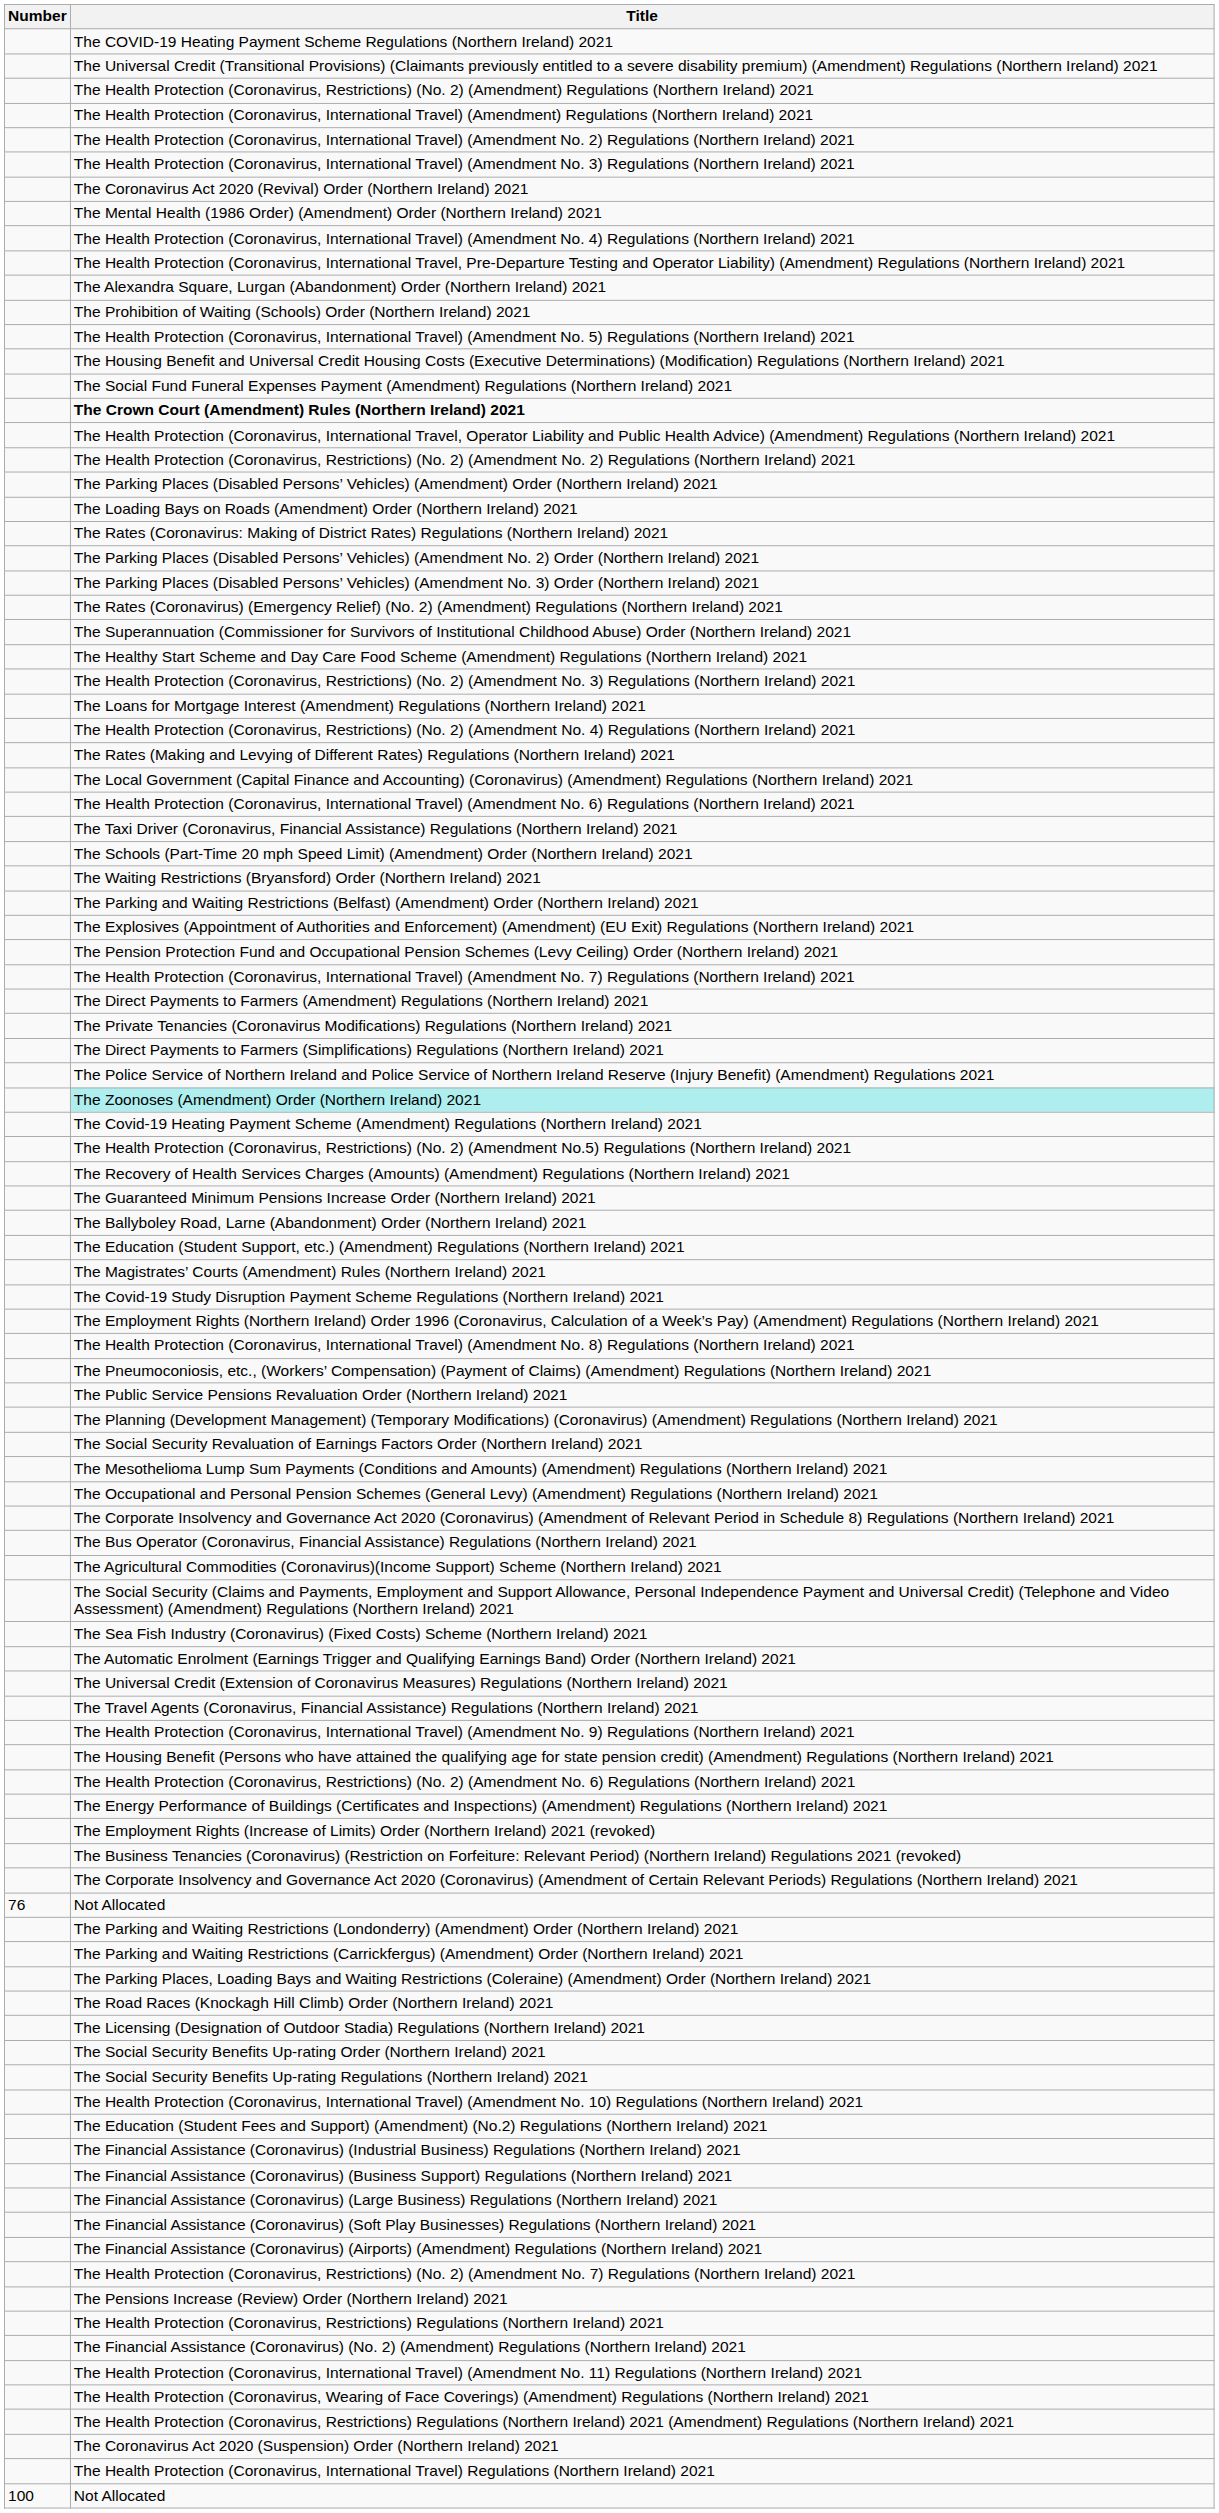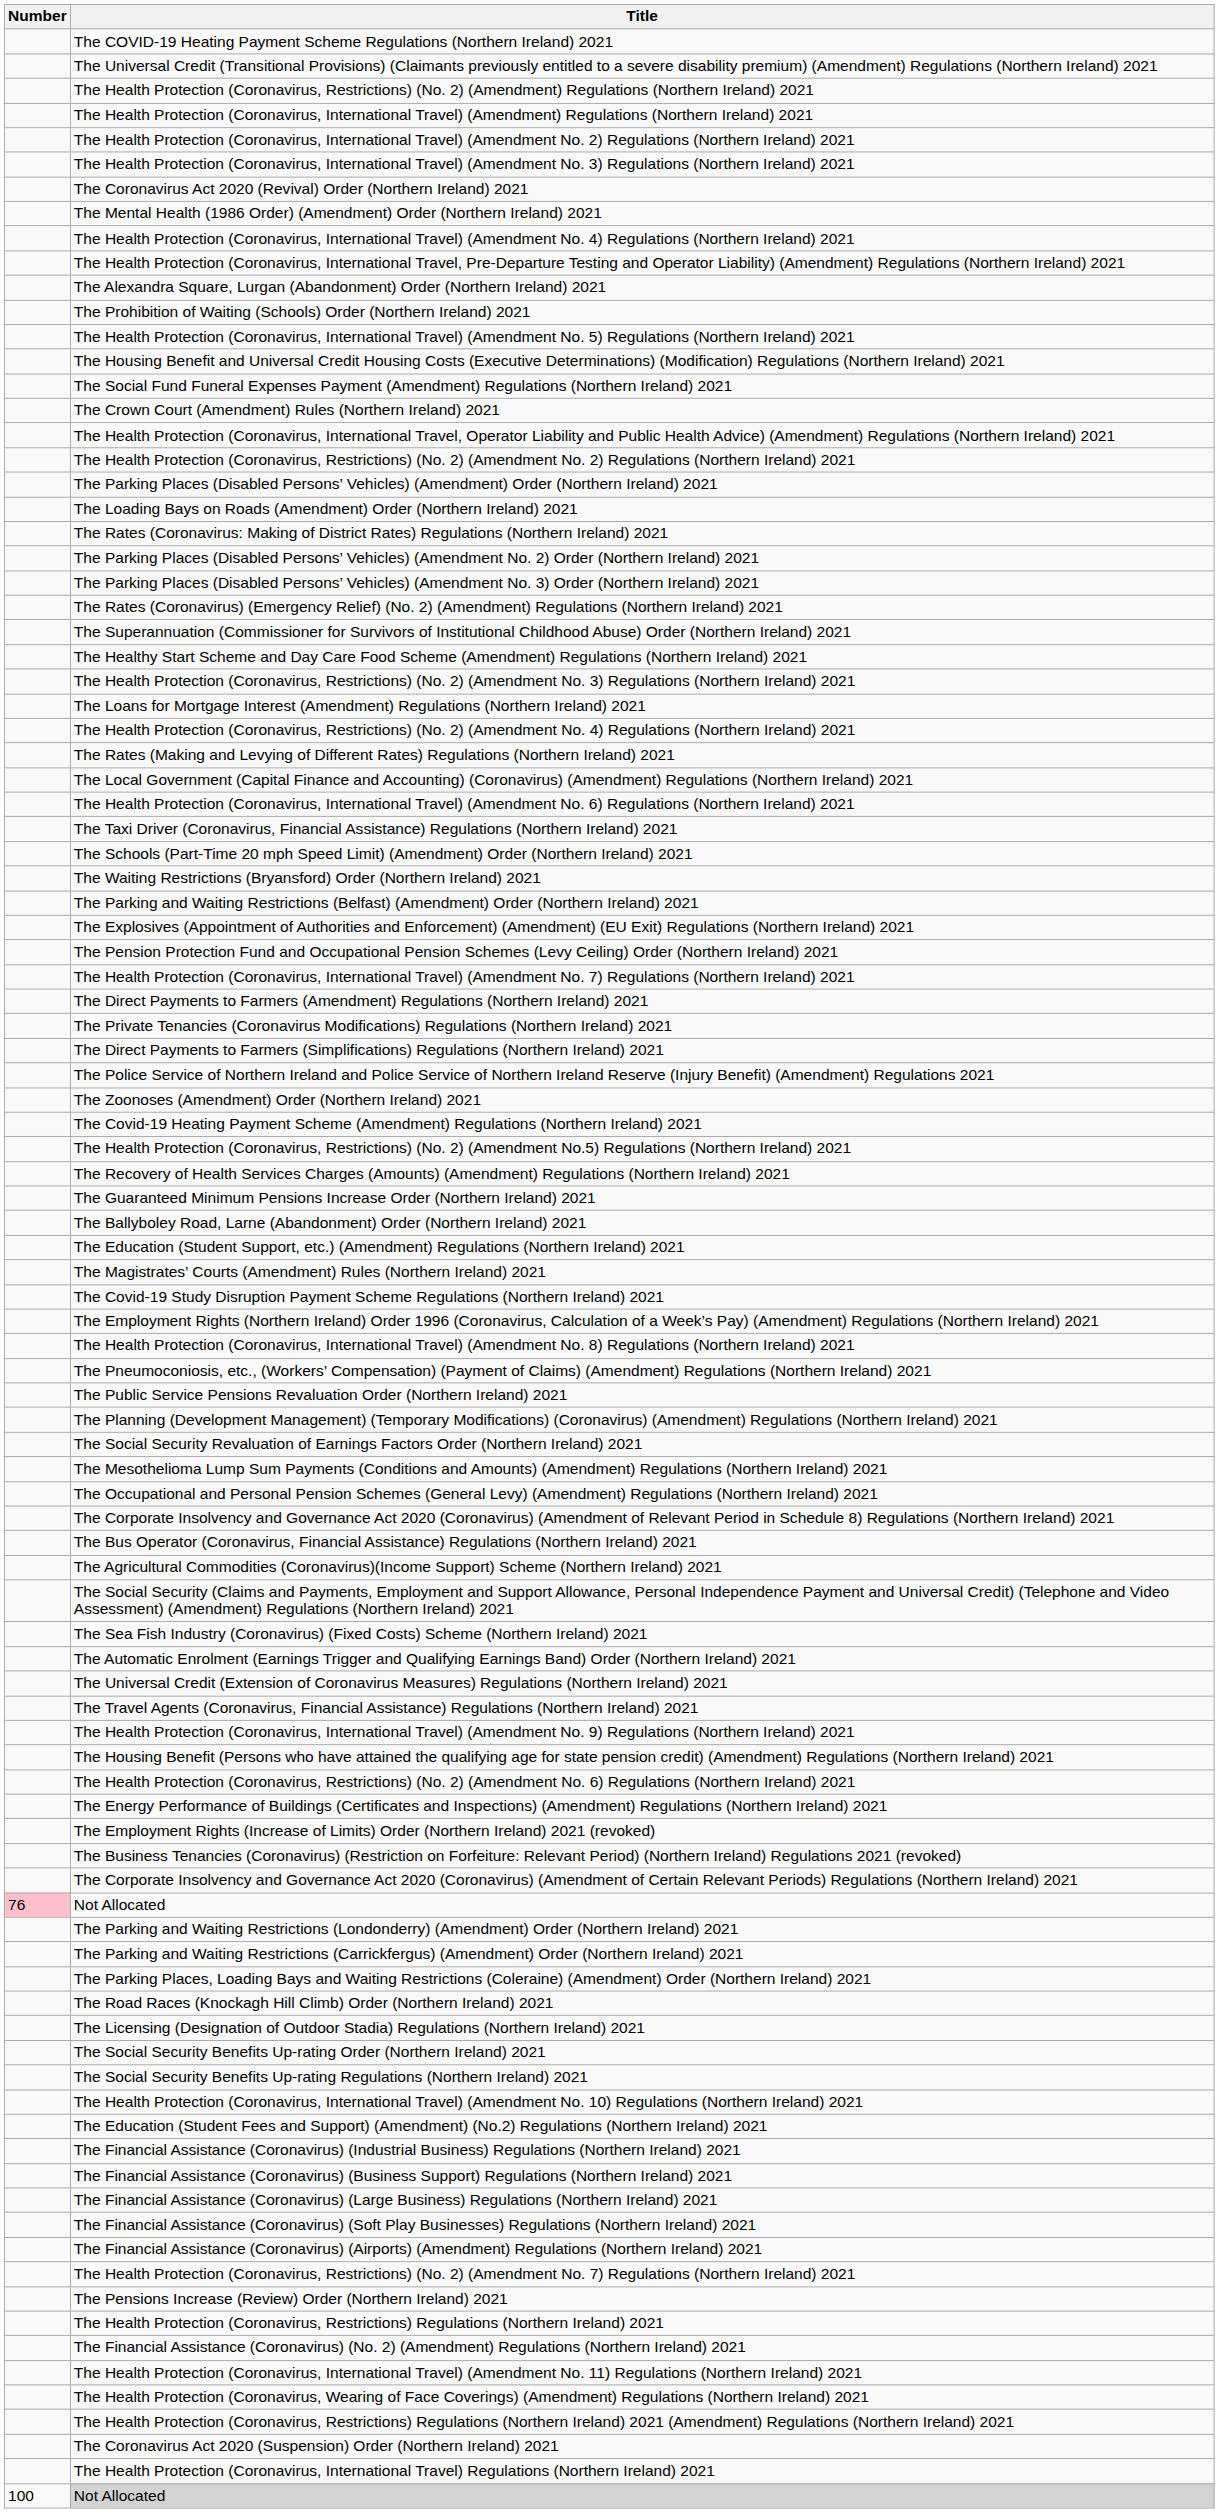(299, 410) bold -> (287, 410) normal
(277, 1099) paleturquoise background -> (277, 1099) no background
(17, 1904) no background -> (17, 1904) pink background
(120, 2495) no background -> (120, 2495) lightgrey background
